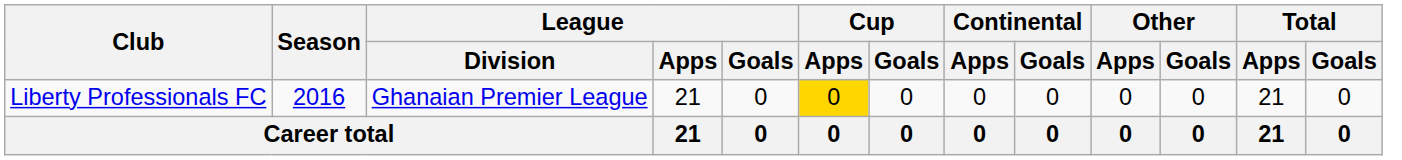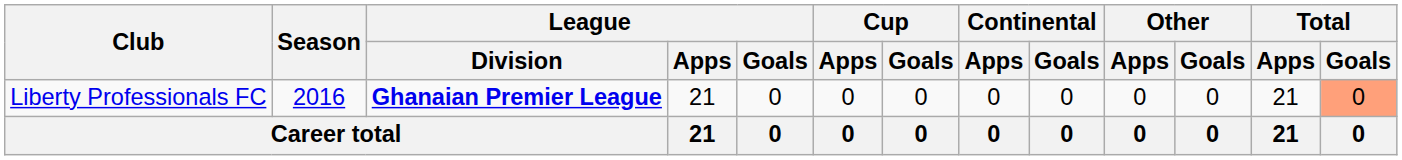(510, 97) normal -> (517, 97) bold
(834, 97) gold background -> (848, 97) no background
(1344, 97) no background -> (1358, 97) lightsalmon background
